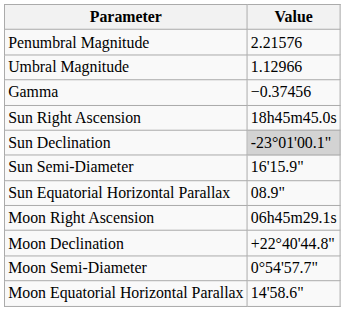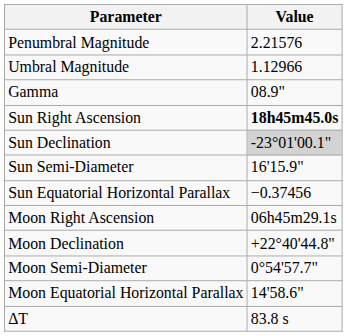(281, 92) −0.37456 -> (268, 92) 08.9"
(294, 117) normal -> (295, 117) bold
(268, 192) 08.9" -> (281, 192) −0.37456
+ row: (18, 318)
